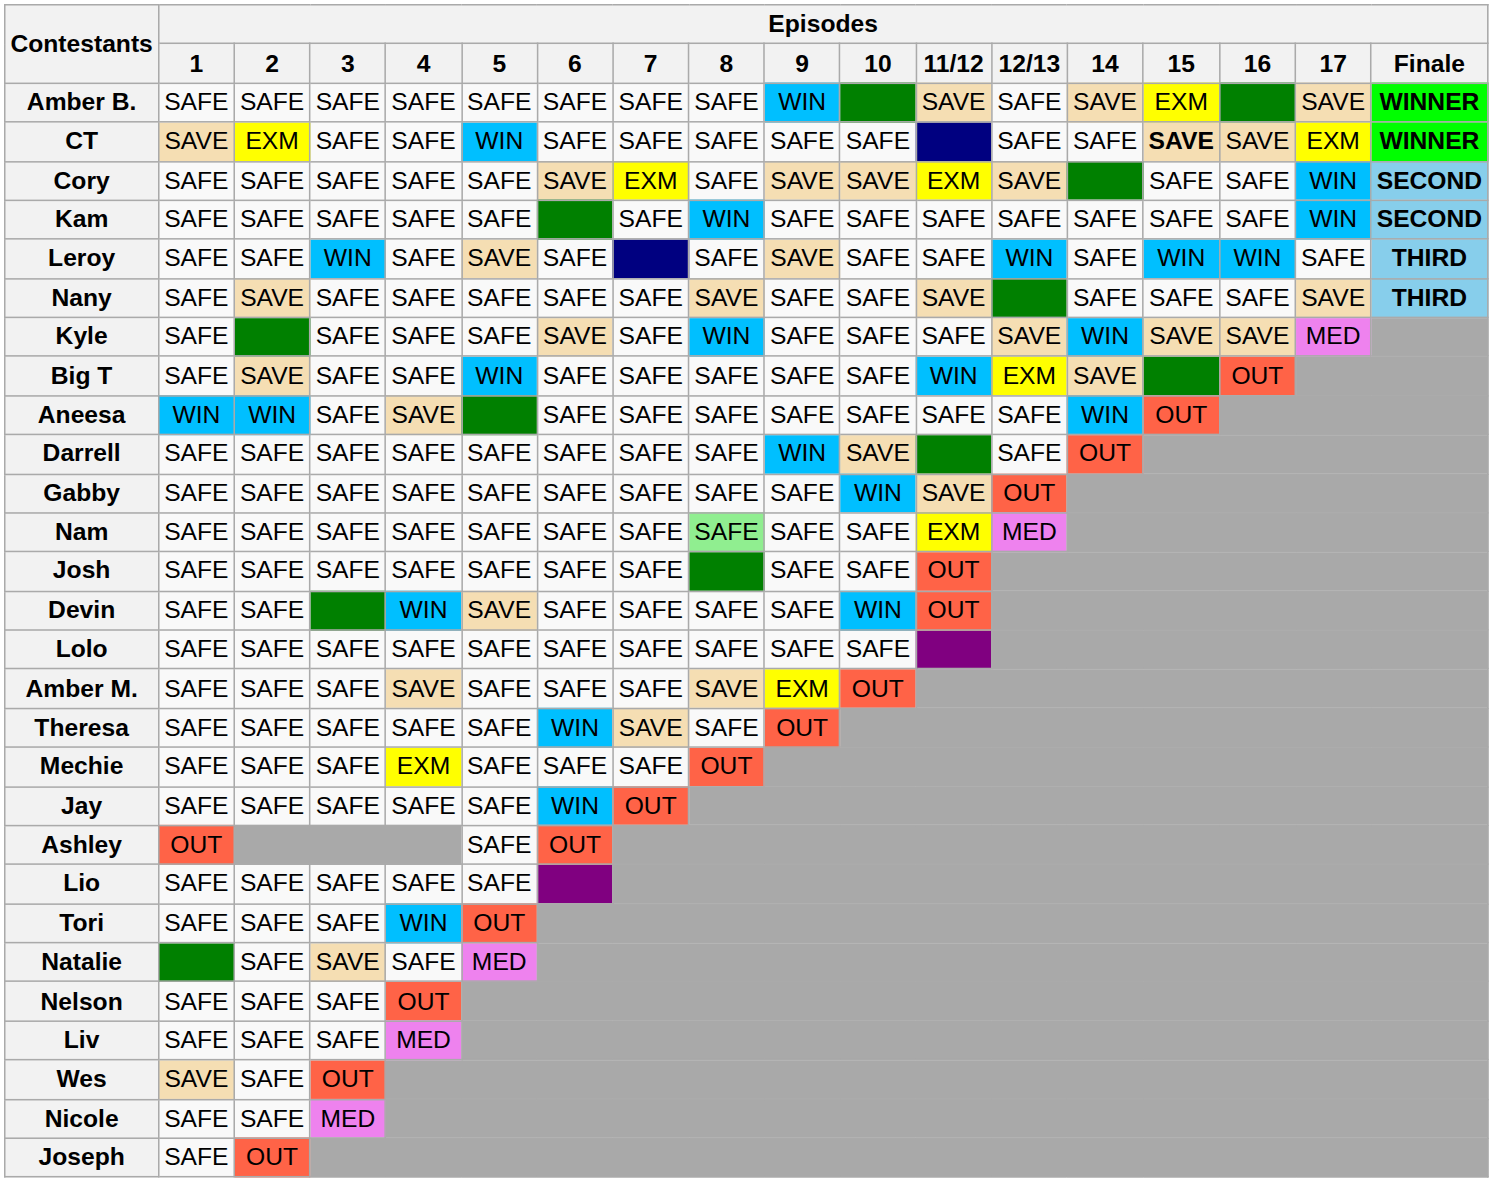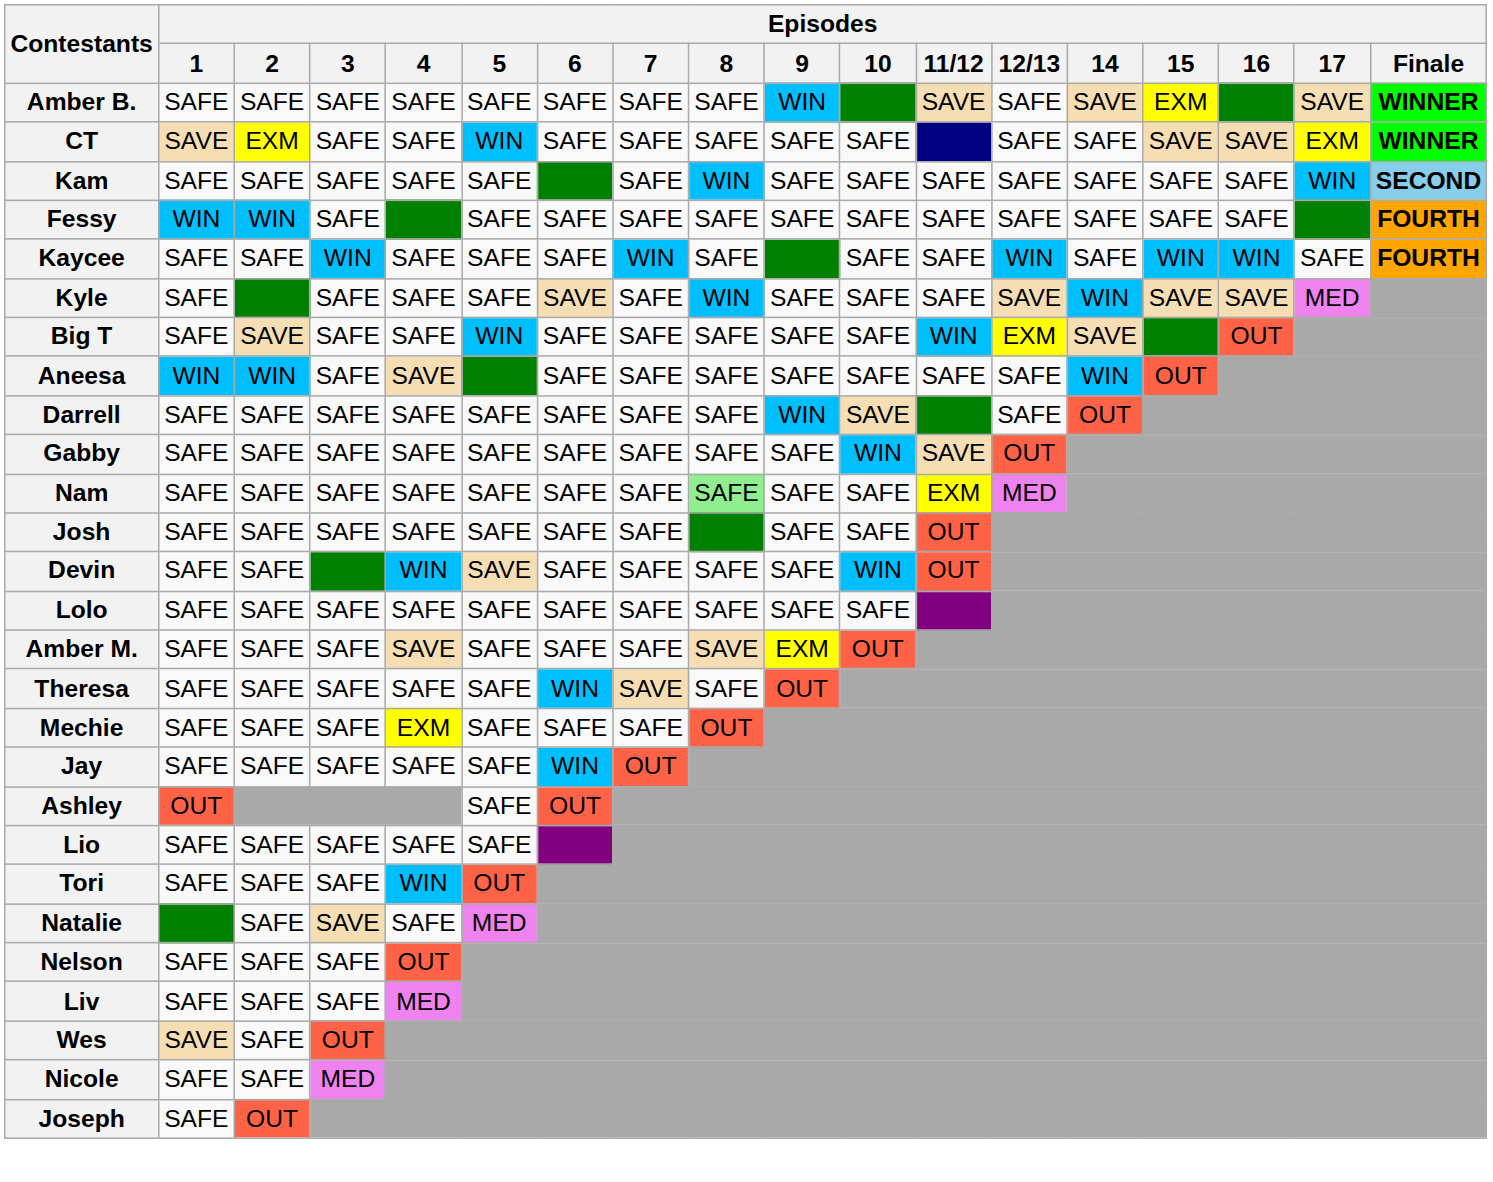(1181, 141) bold -> (1181, 141) normal
- row: (82, 180)
- row: (82, 258)
- row: (82, 297)
+ row: (82, 219)
+ row: (82, 258)
